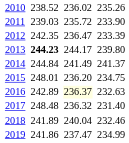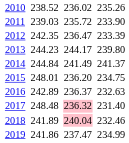(45, 50) bold -> (45, 50) normal
(78, 92) lightyellow background -> (78, 92) no background
(78, 106) no background -> (78, 106) pink background
(78, 120) no background -> (78, 120) pink background
